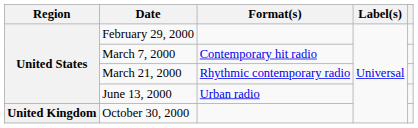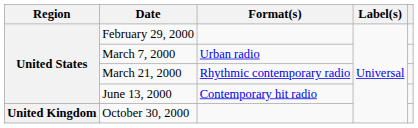(258, 53) Contemporary hit radio -> (230, 53) Urban radio
(230, 93) Urban radio -> (258, 93) Contemporary hit radio
